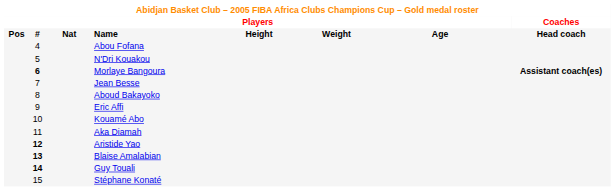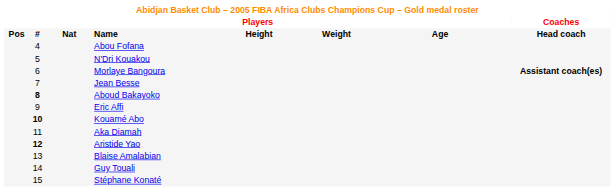(38, 71) bold -> (38, 71) normal
(38, 95) normal -> (38, 95) bold
(38, 120) normal -> (38, 120) bold
(38, 156) bold -> (38, 156) normal
(38, 168) bold -> (38, 168) normal
